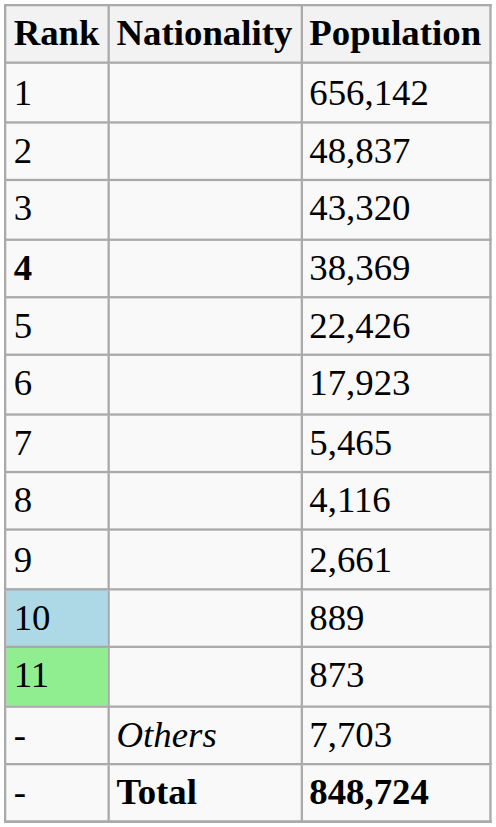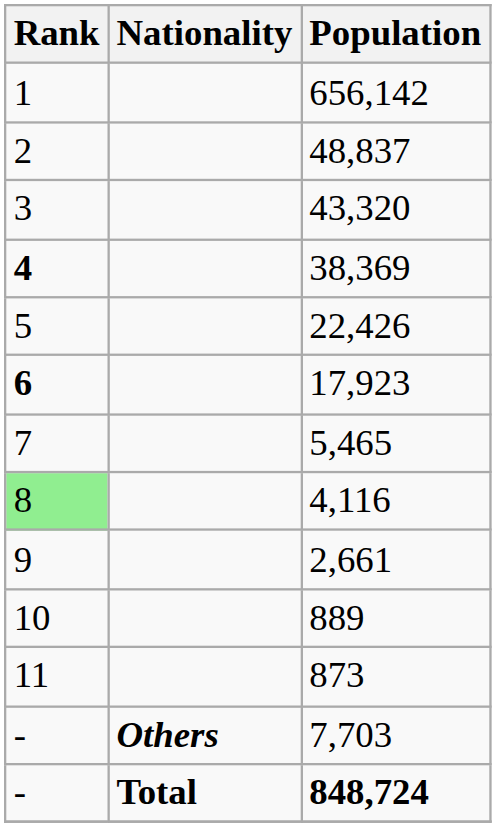(23, 383) normal -> (23, 383) bold
(23, 500) no background -> (23, 500) lightgreen background
(32, 617) lightblue background -> (32, 617) no background
(31, 675) lightgreen background -> (31, 675) no background
(167, 734) normal -> (168, 734) bold
